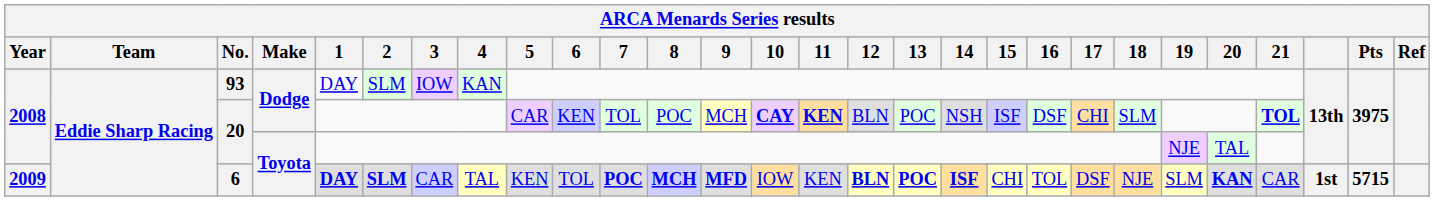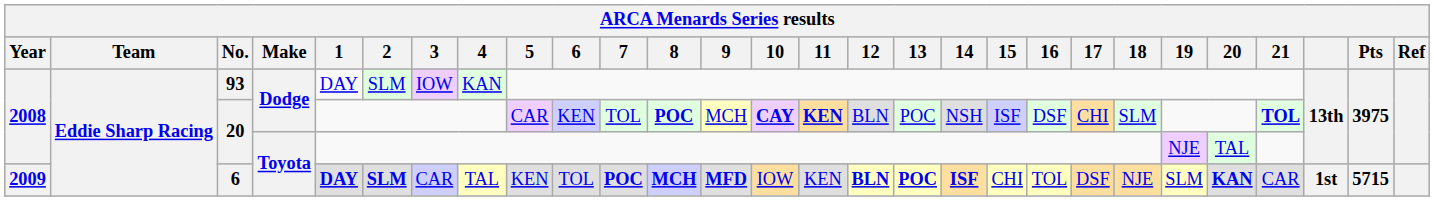(674, 115) normal -> (674, 115) bold
